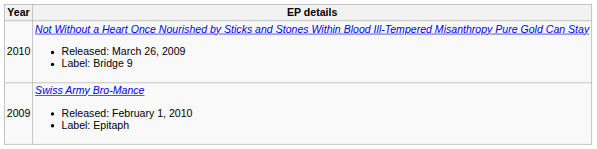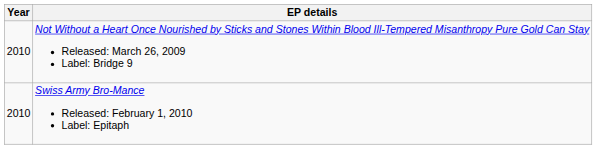(19, 113) 2009 -> (19, 113) 2010
